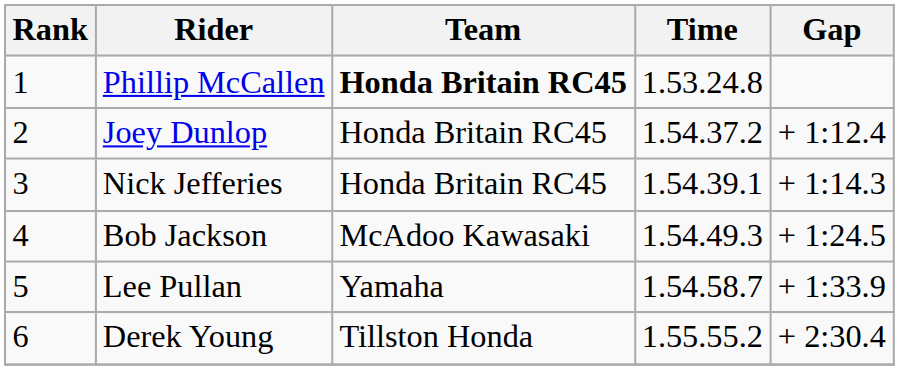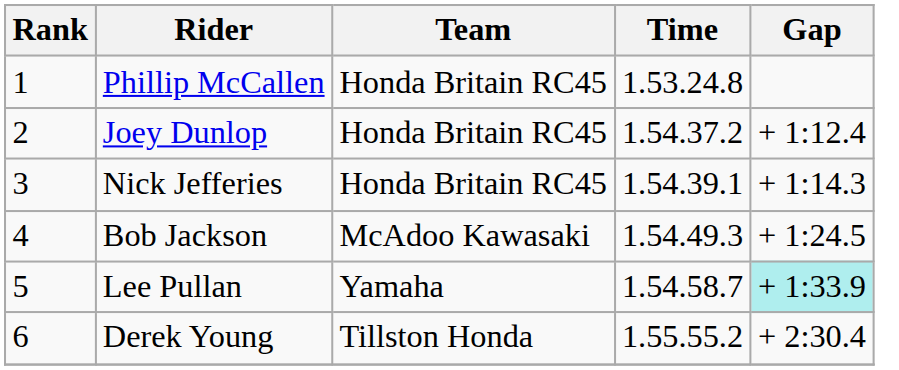(483, 81) bold -> (473, 81) normal
(832, 286) no background -> (812, 286) paleturquoise background
